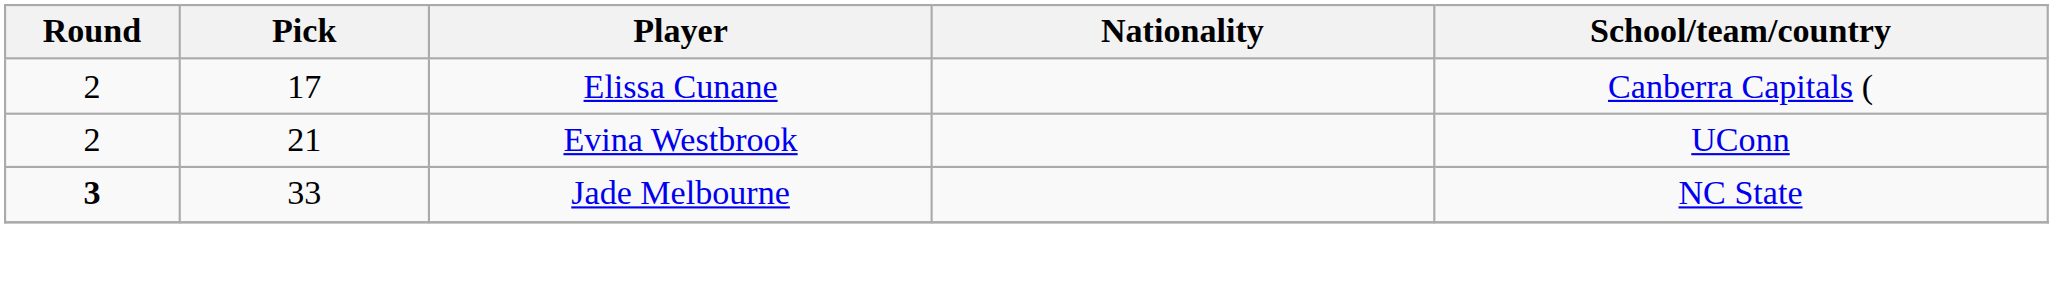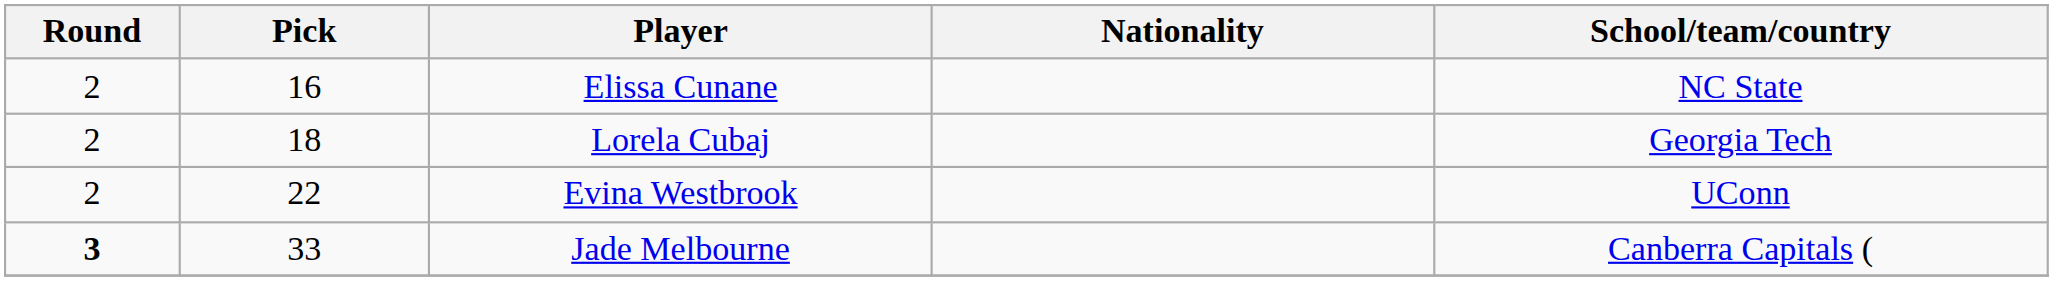(304, 85) 17 -> (304, 85) 16
(1741, 85) Canberra Capitals ( -> (1741, 85) NC State
+ row: (681, 139)
(304, 139) 21 -> (304, 193) 22
(1741, 193) NC State -> (1741, 247) Canberra Capitals (
